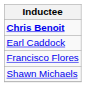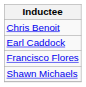(36, 27) bold -> (33, 27) normal
